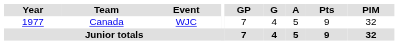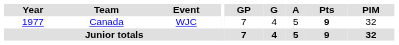(327, 22) normal -> (327, 22) bold
